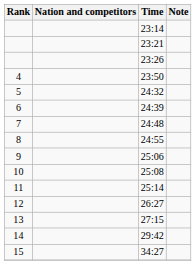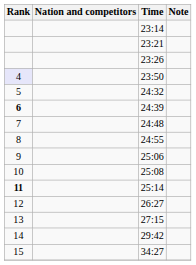(18, 76) no background -> (18, 76) lavender background
(18, 108) normal -> (18, 108) bold
(18, 188) normal -> (18, 188) bold
